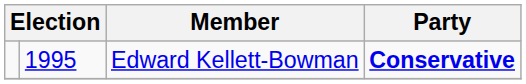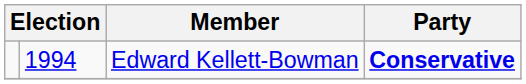(51, 59) 1995 -> (51, 59) 1994
